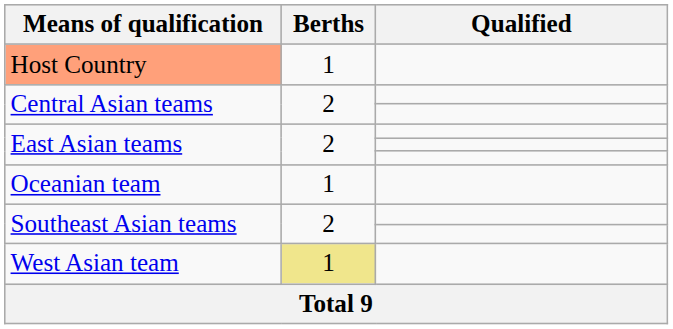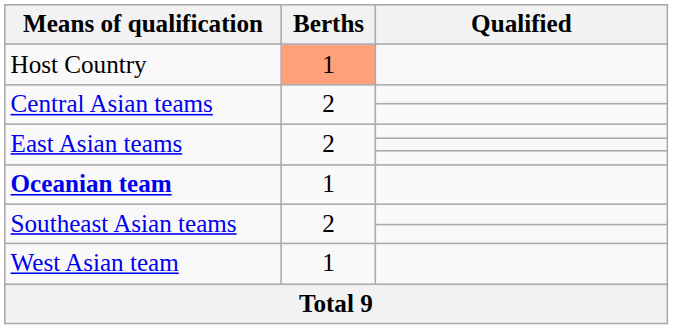(79, 64) lightsalmon background -> (79, 64) no background
(329, 64) no background -> (329, 64) lightsalmon background
(86, 183) normal -> (91, 183) bold
(329, 263) khaki background -> (329, 263) no background
